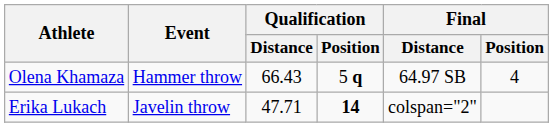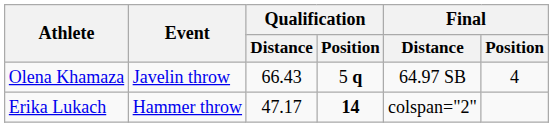(187, 77) Hammer throw -> (181, 77) Javelin throw
(181, 107) Javelin throw -> (187, 107) Hammer throw
(282, 107) 47.71 -> (282, 107) 47.17
